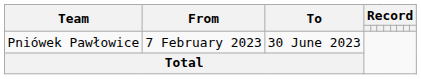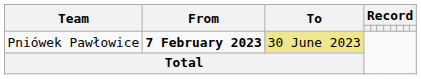(204, 42) normal -> (204, 42) bold
(314, 42) no background -> (314, 42) khaki background
